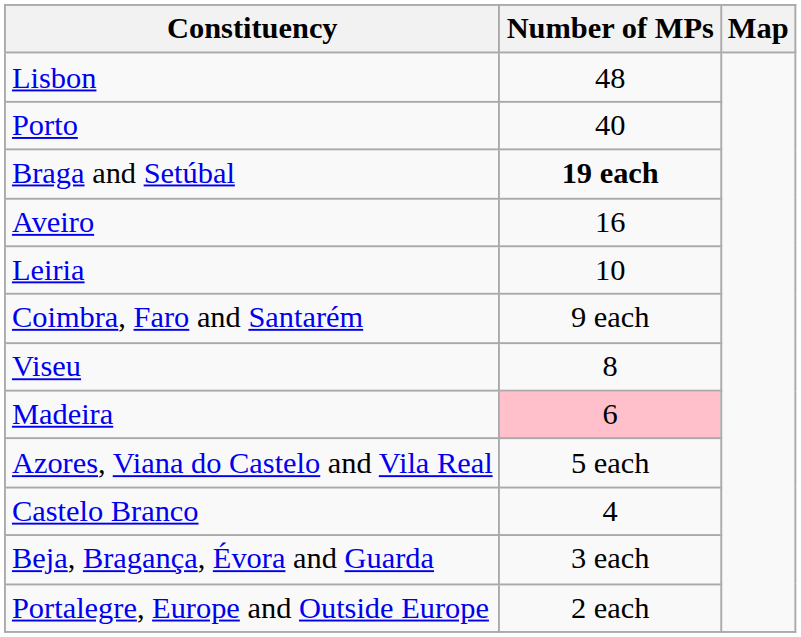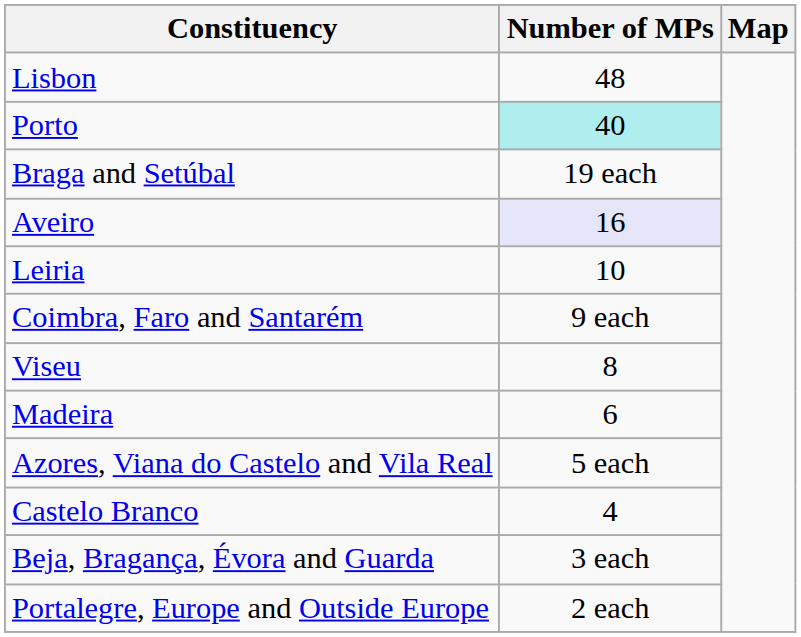(610, 125) no background -> (610, 125) paleturquoise background
(610, 173) bold -> (610, 173) normal
(610, 221) no background -> (610, 221) lavender background
(610, 414) pink background -> (610, 414) no background
